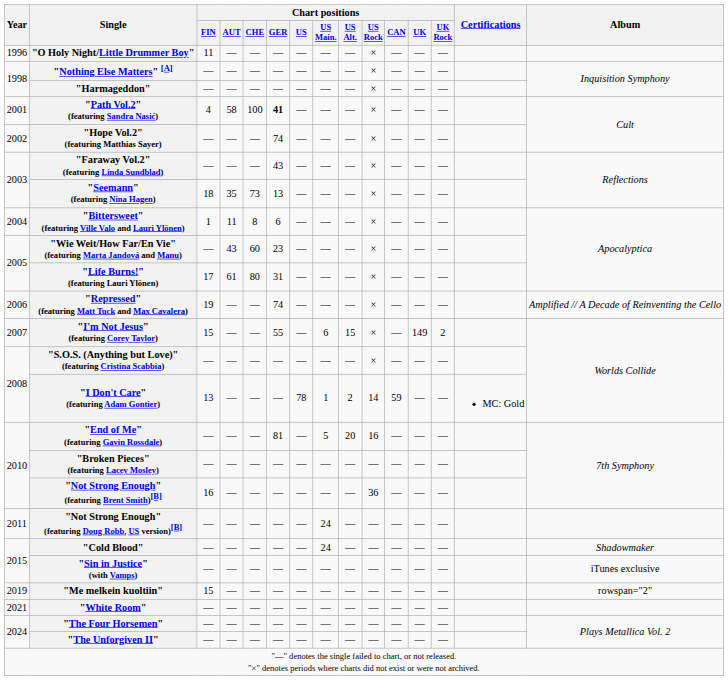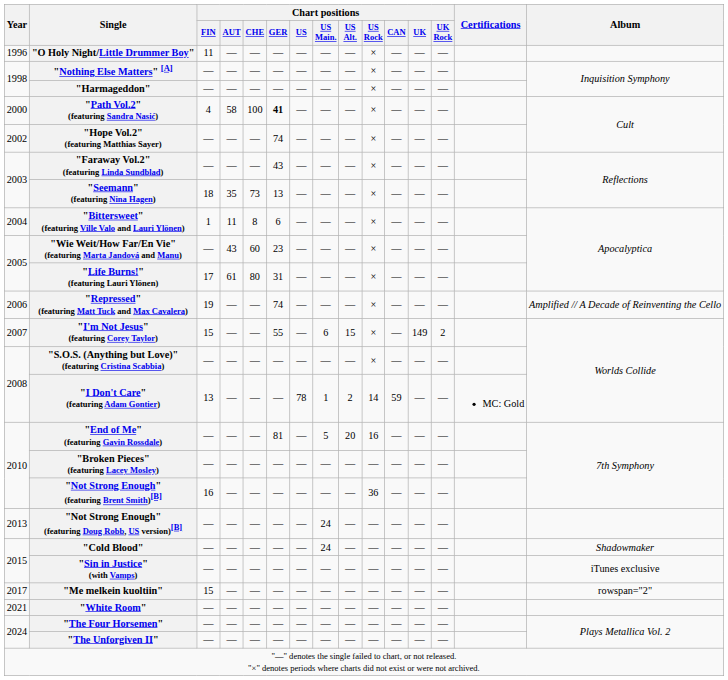(17, 110) 2001 -> (17, 110) 2000
(17, 523) 2011 -> (17, 523) 2013
(17, 591) 2019 -> (17, 591) 2017
